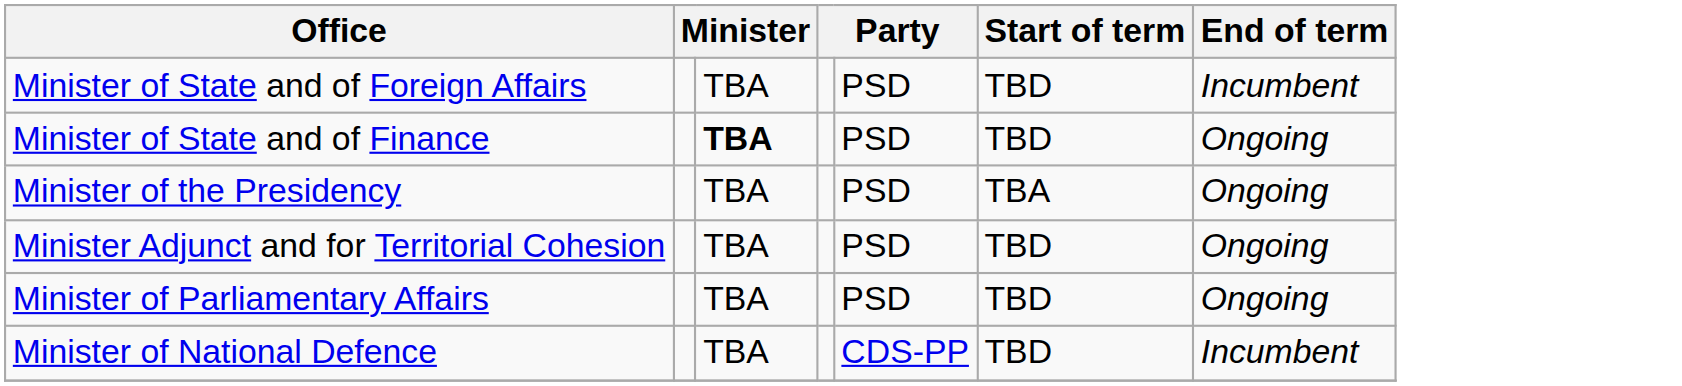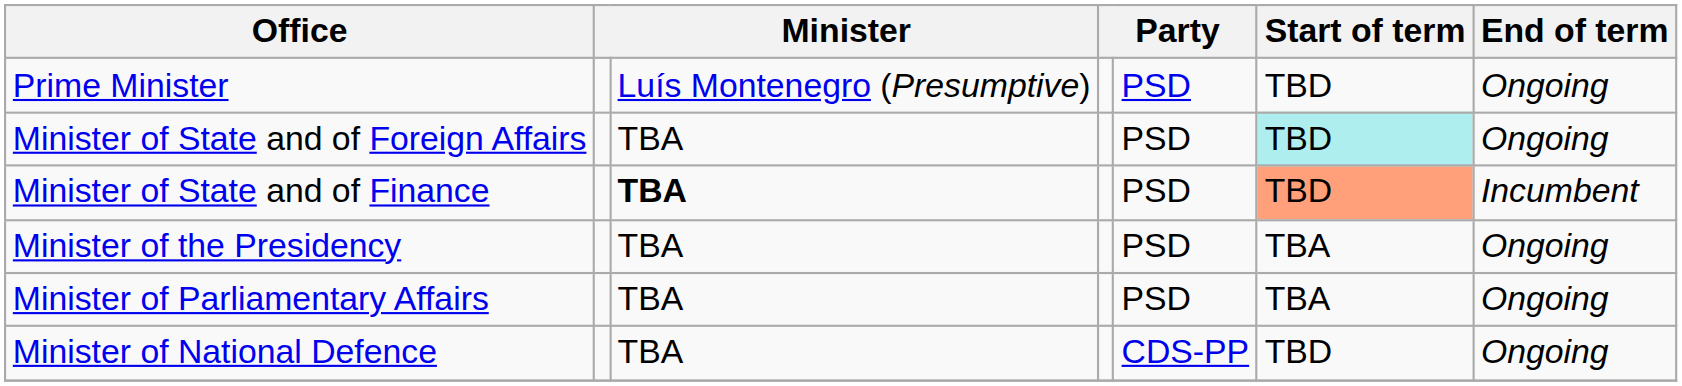+ row: (121, 84)
(1018, 84) no background -> (1298, 138) paleturquoise background
(1280, 84) Incumbent -> (1545, 138) Ongoing
(1018, 138) no background -> (1298, 191) lightsalmon background
(1265, 138) Ongoing -> (1560, 191) Incumbent
- row: (339, 245)
(1018, 298) TBD -> (1298, 298) TBA
(1280, 352) Incumbent -> (1545, 352) Ongoing
